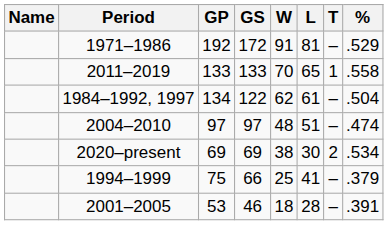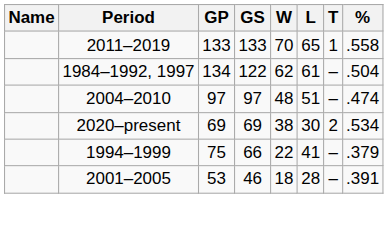- row: (128, 44)
(284, 179) 25 -> (284, 152) 22
